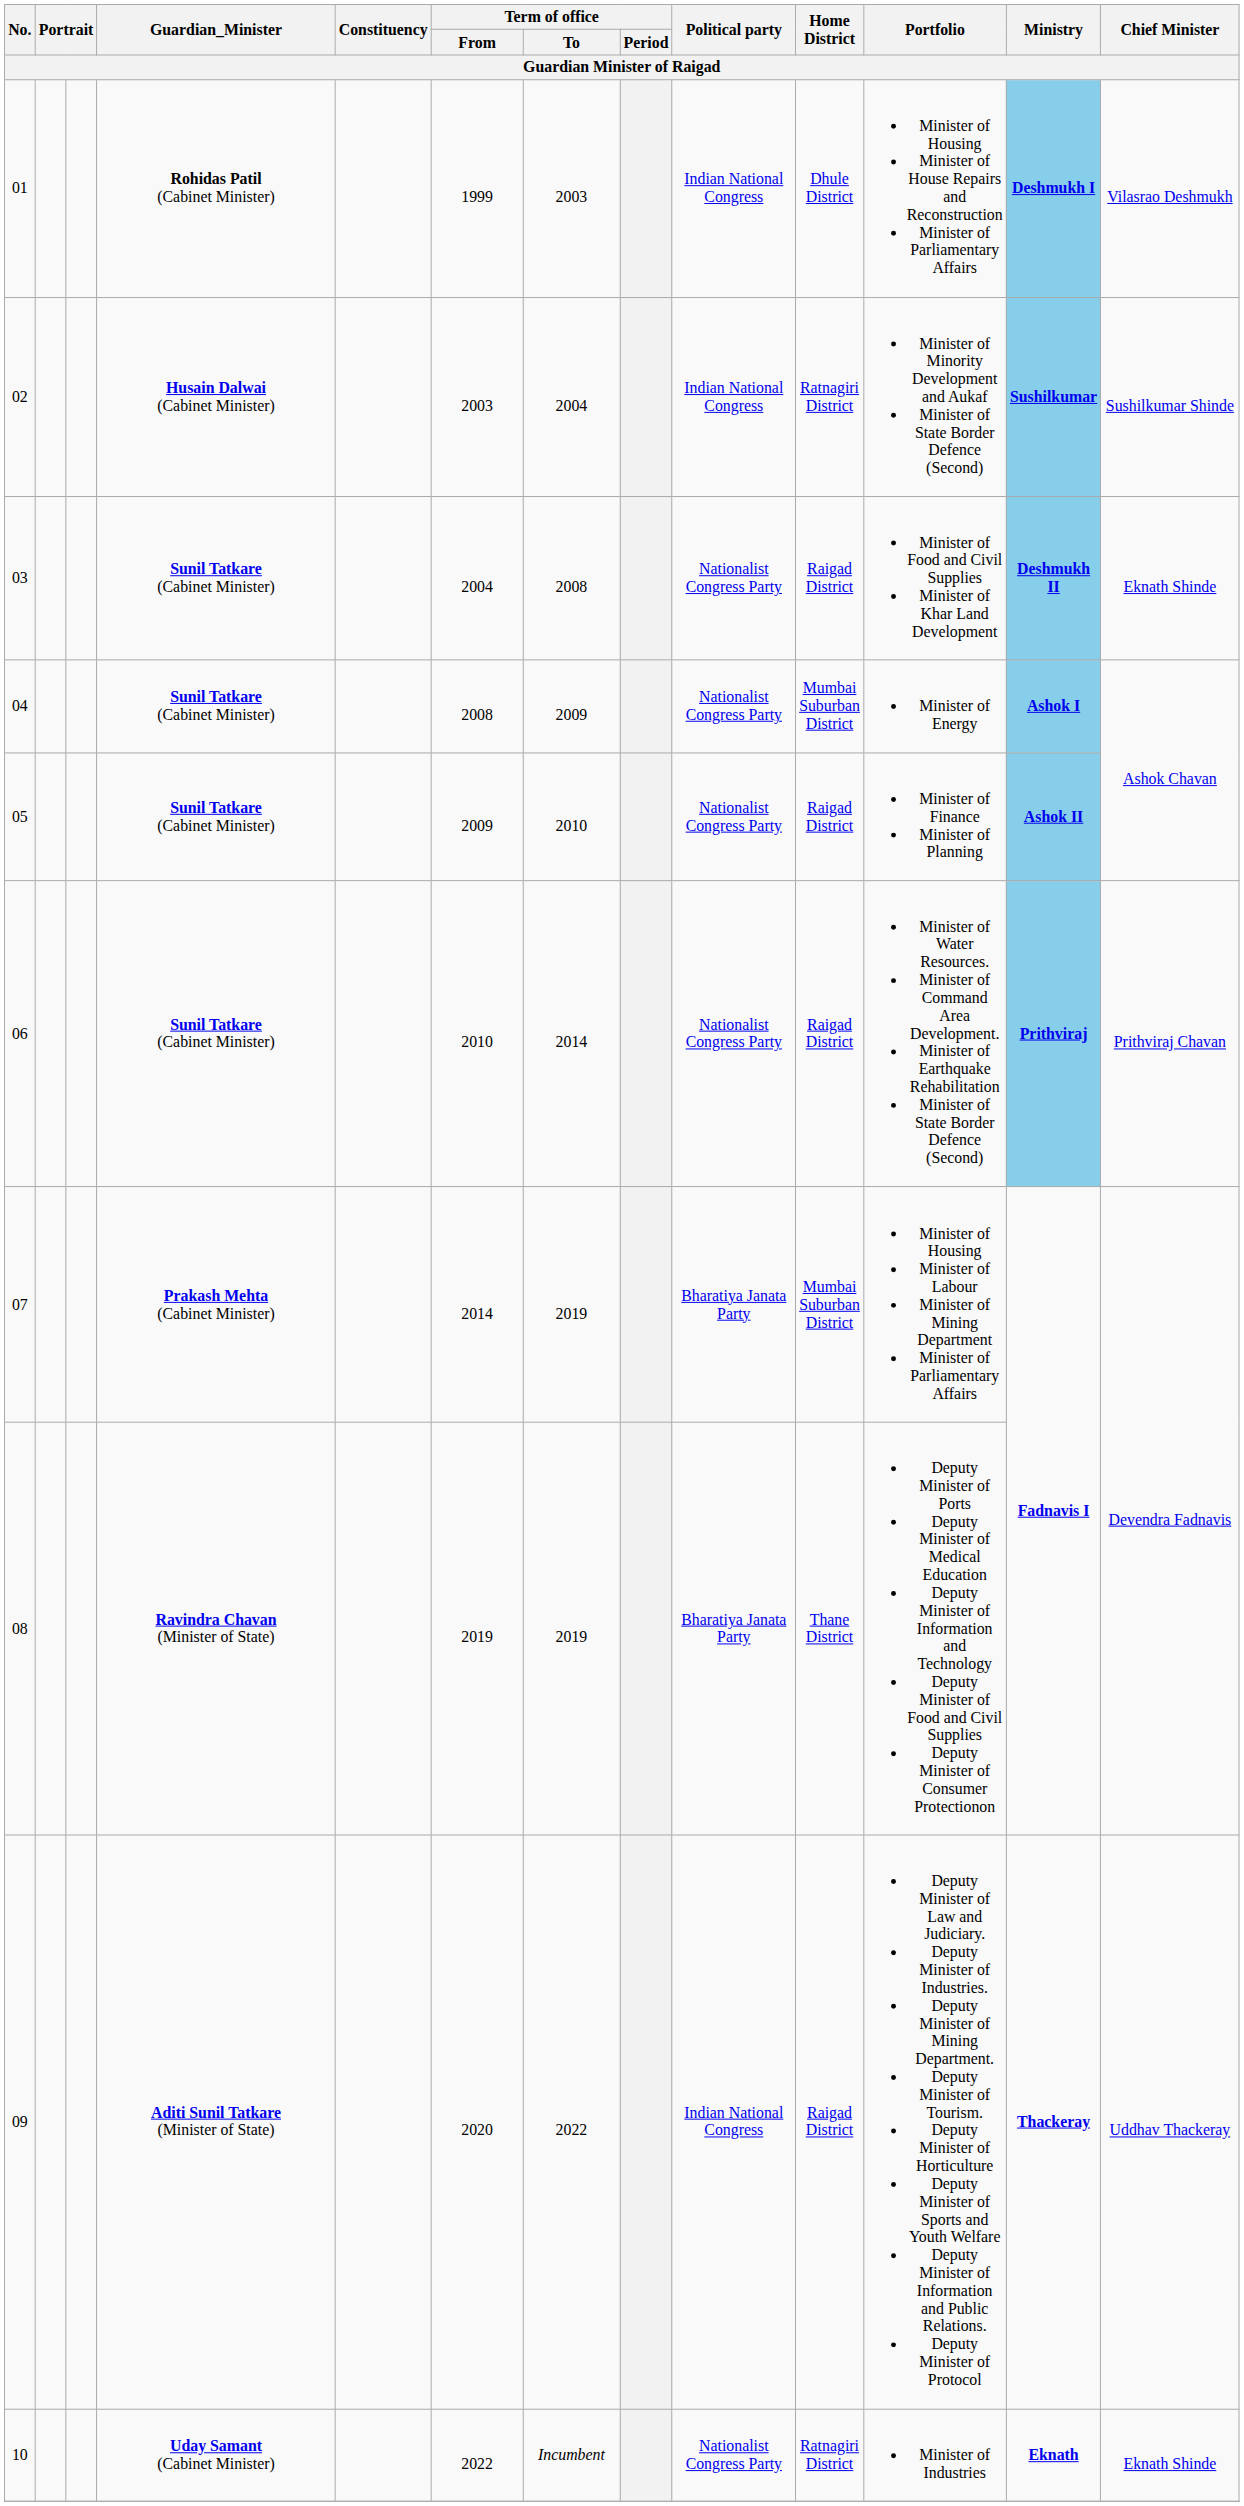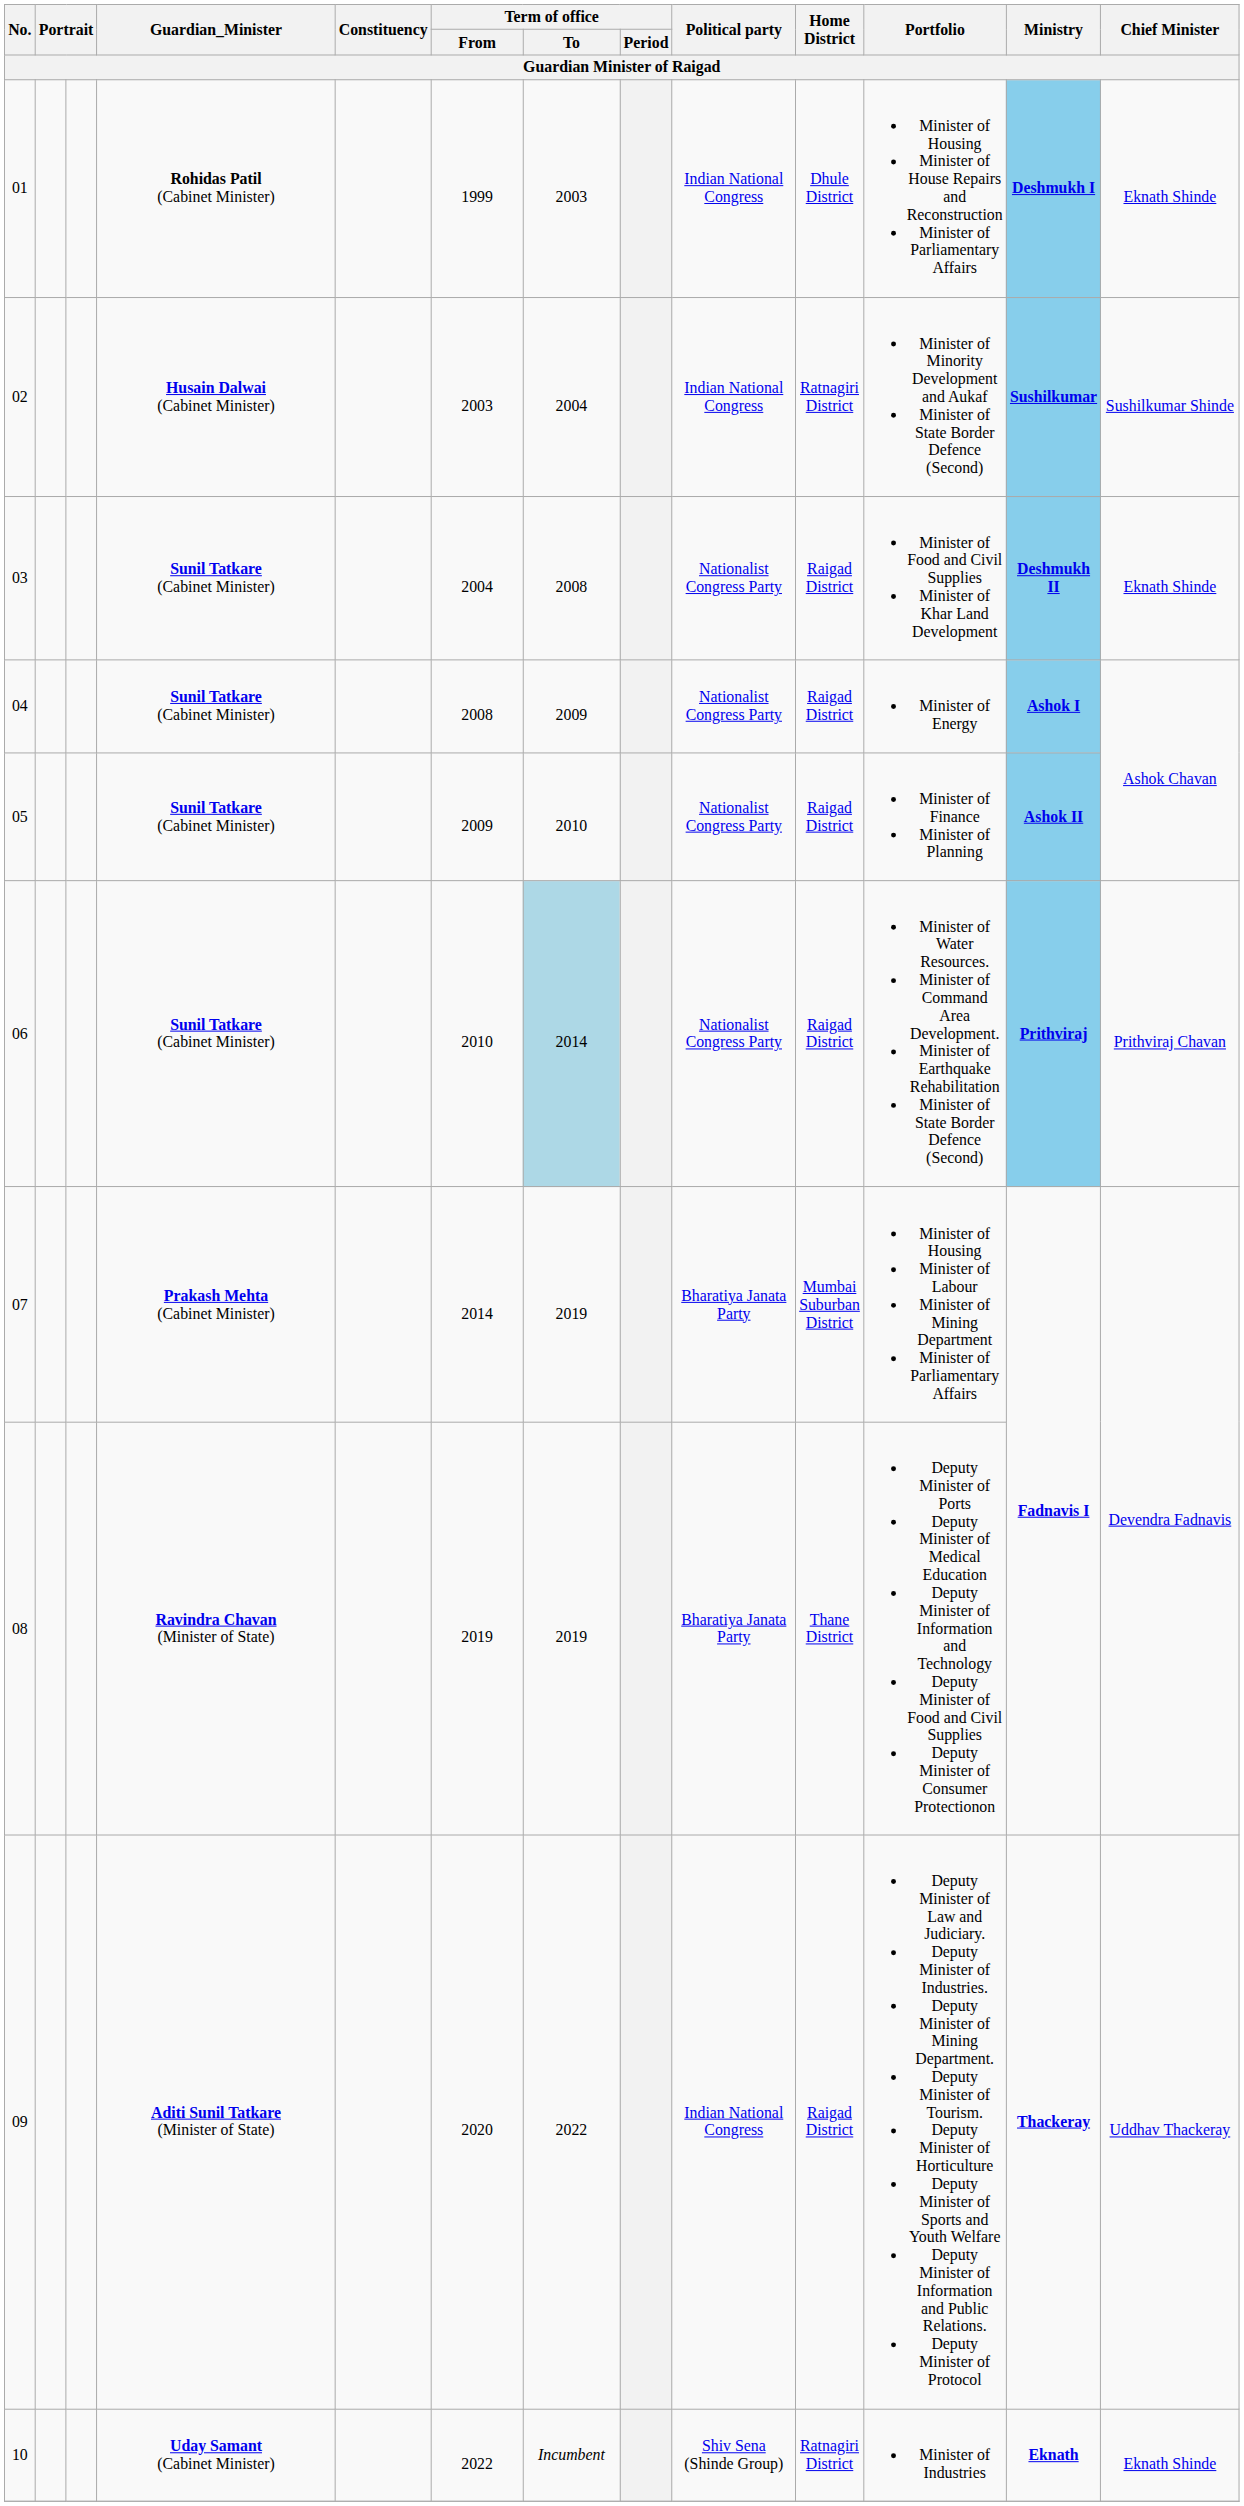(1170, 197) Vilasrao Deshmukh -> (1170, 197) Eknath Shinde
(829, 706) Mumbai Suburban District -> (829, 706) Raigad District
(571, 1042) no background -> (571, 1042) lightblue background
(734, 2454) Nationalist Congress Party -> (734, 2454) Shiv Sena (Shinde Group)
